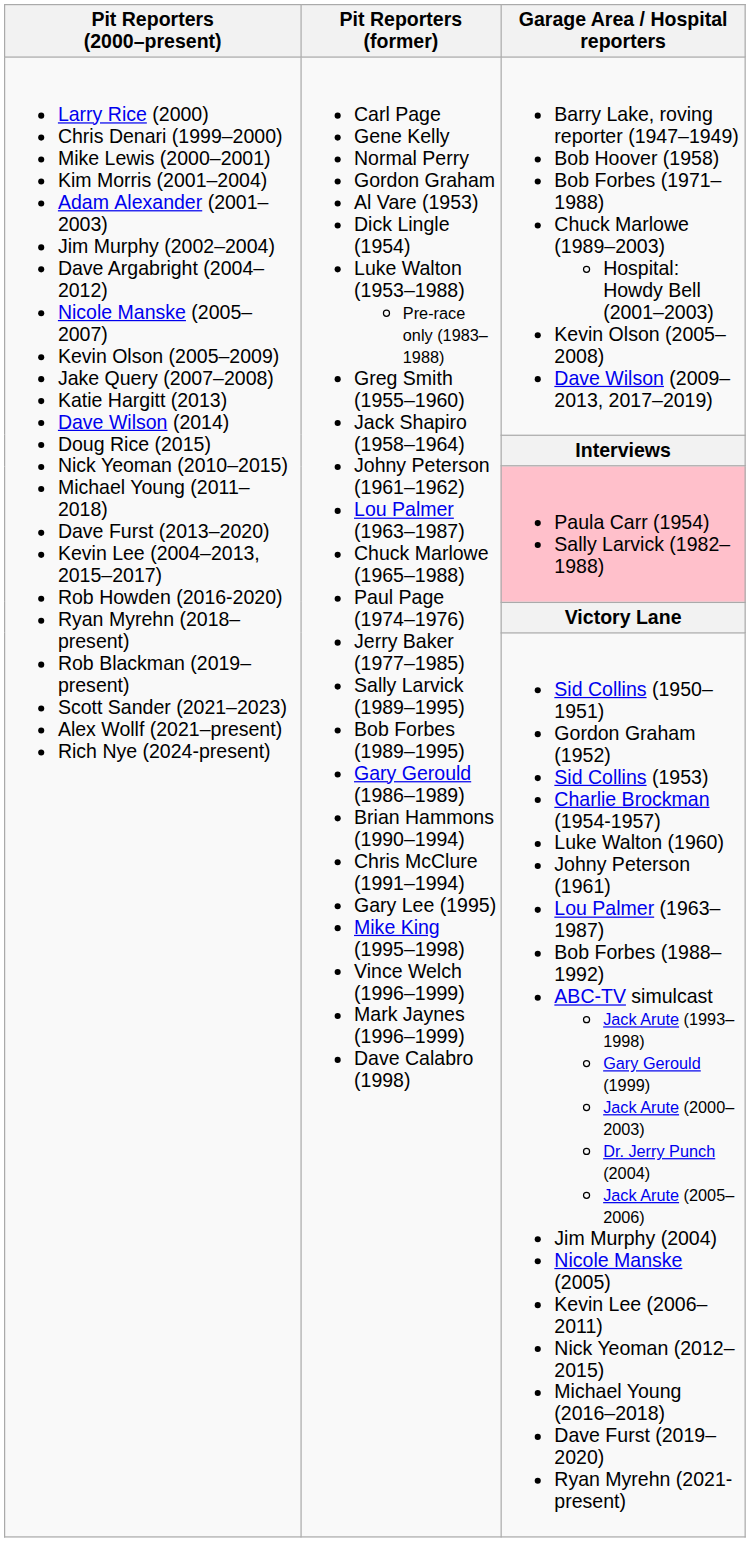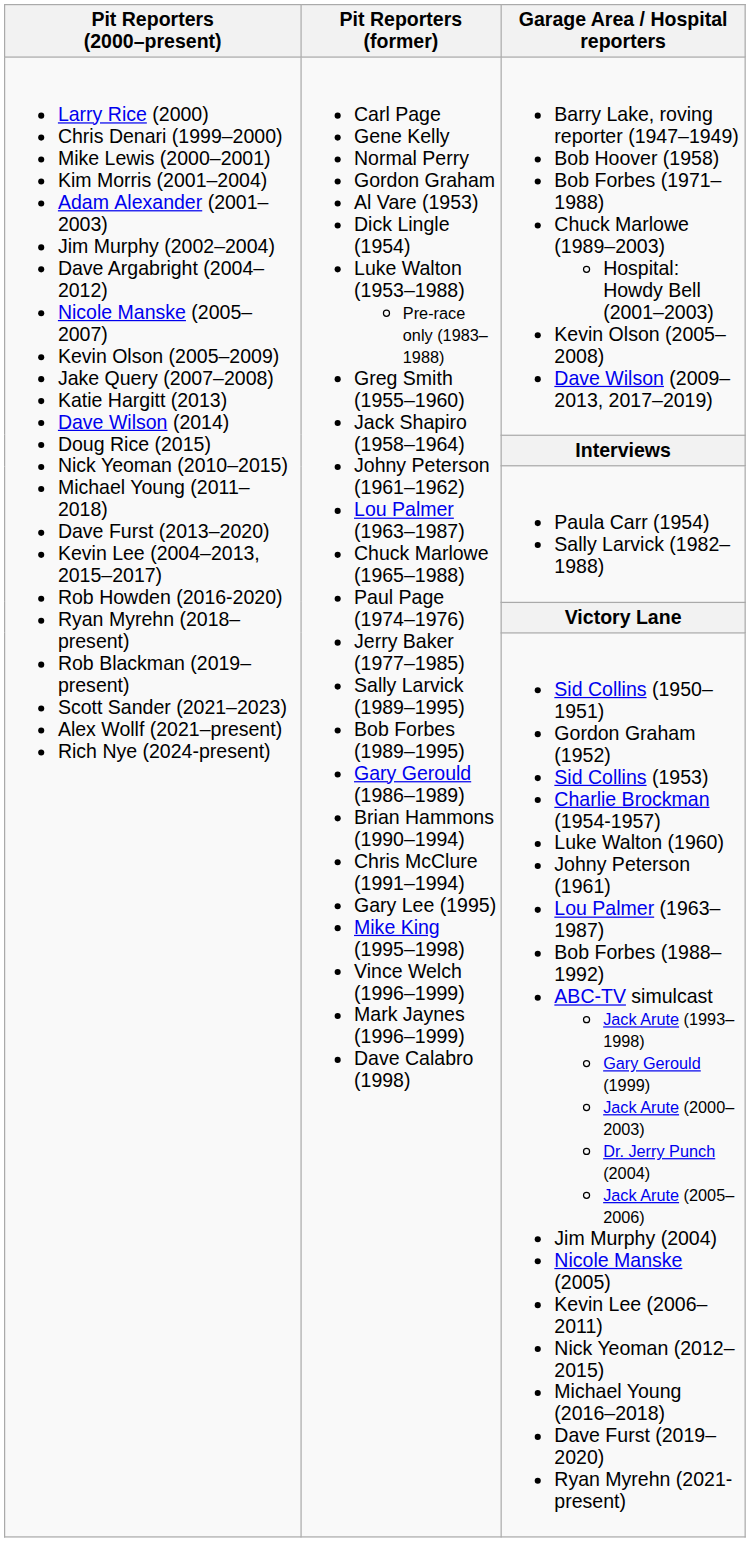(623, 545) pink background -> (623, 545) no background
